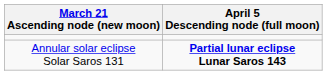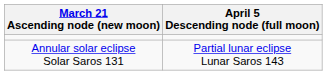(242, 55) bold -> (242, 55) normal
